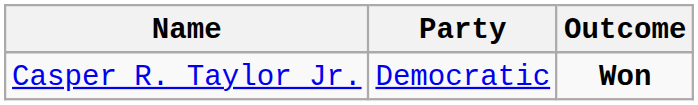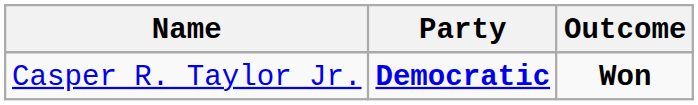(463, 76) normal -> (463, 76) bold
